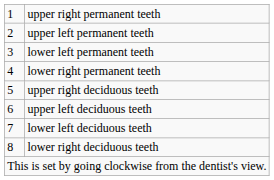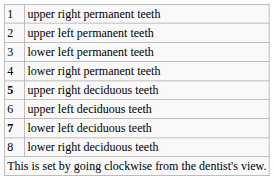(10, 90) normal -> (10, 90) bold
(10, 128) normal -> (10, 128) bold
